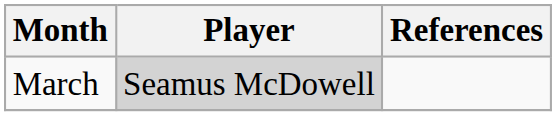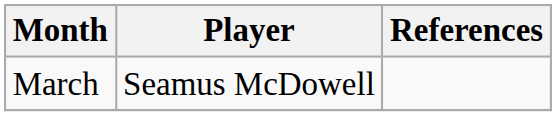(249, 82) lightgrey background -> (249, 82) no background
